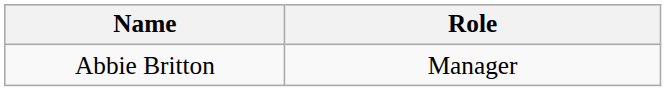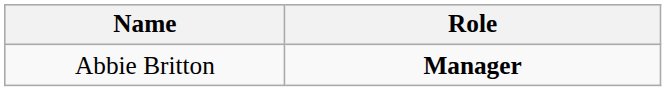(473, 64) normal -> (473, 64) bold
